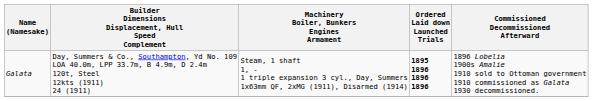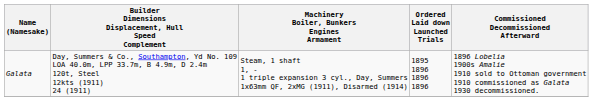(420, 73) bold -> (420, 73) normal
